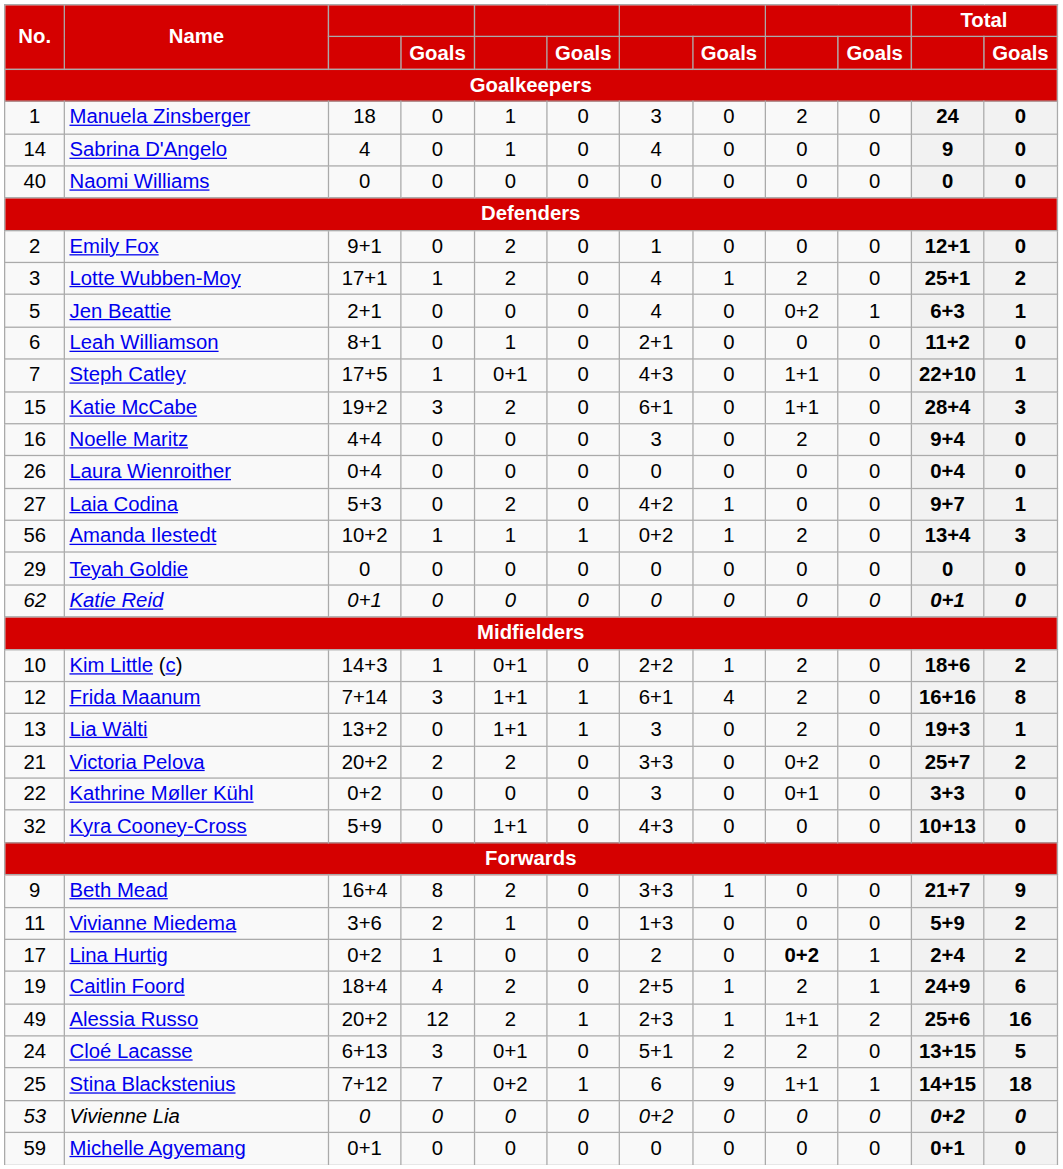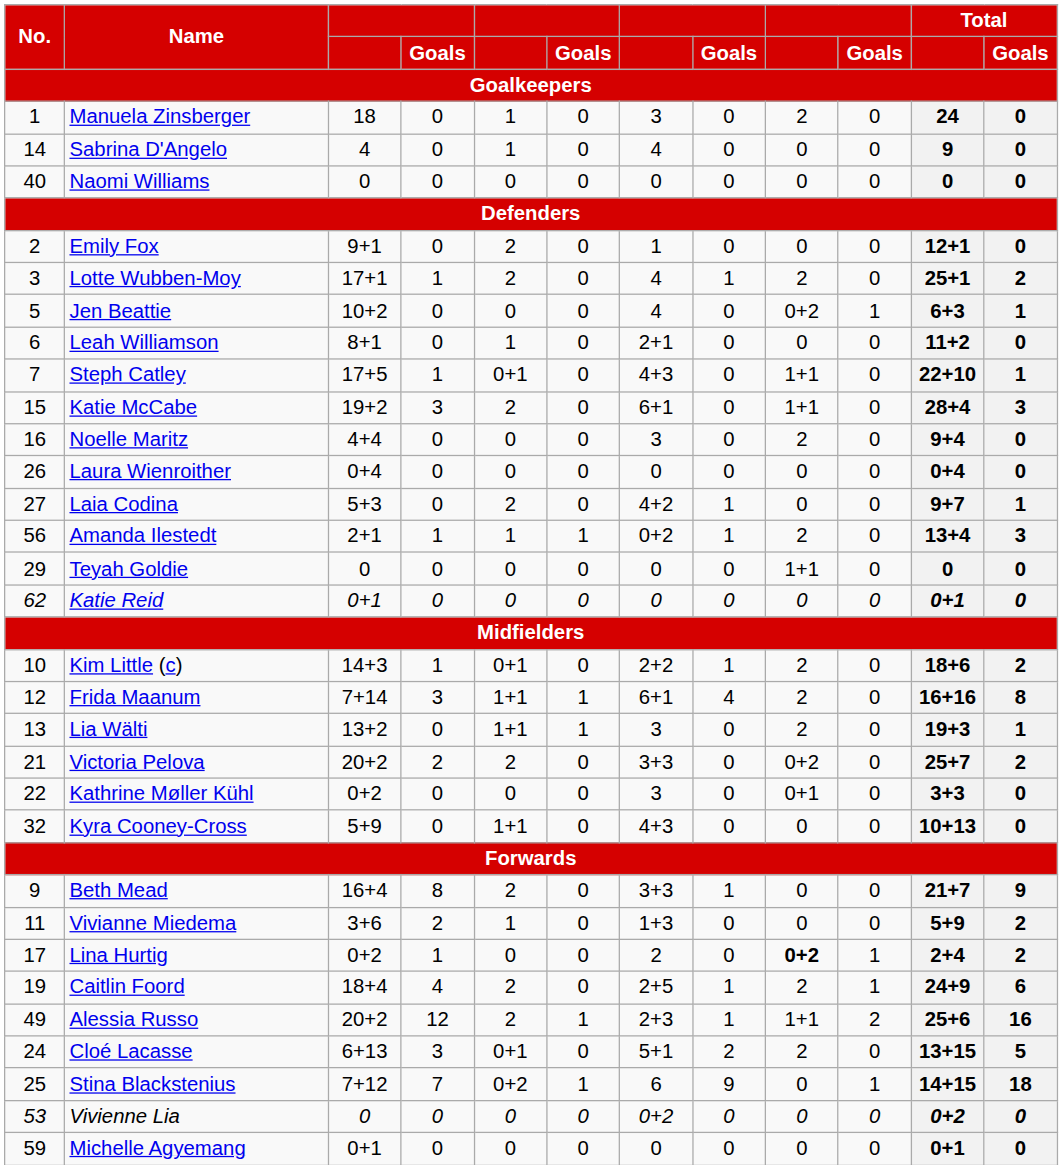(365, 310) 2+1 -> (365, 310) 10+2
(365, 536) 10+2 -> (365, 536) 2+1
(802, 568) 0 -> (802, 568) 1+1
(802, 1084) 1+1 -> (802, 1084) 0
